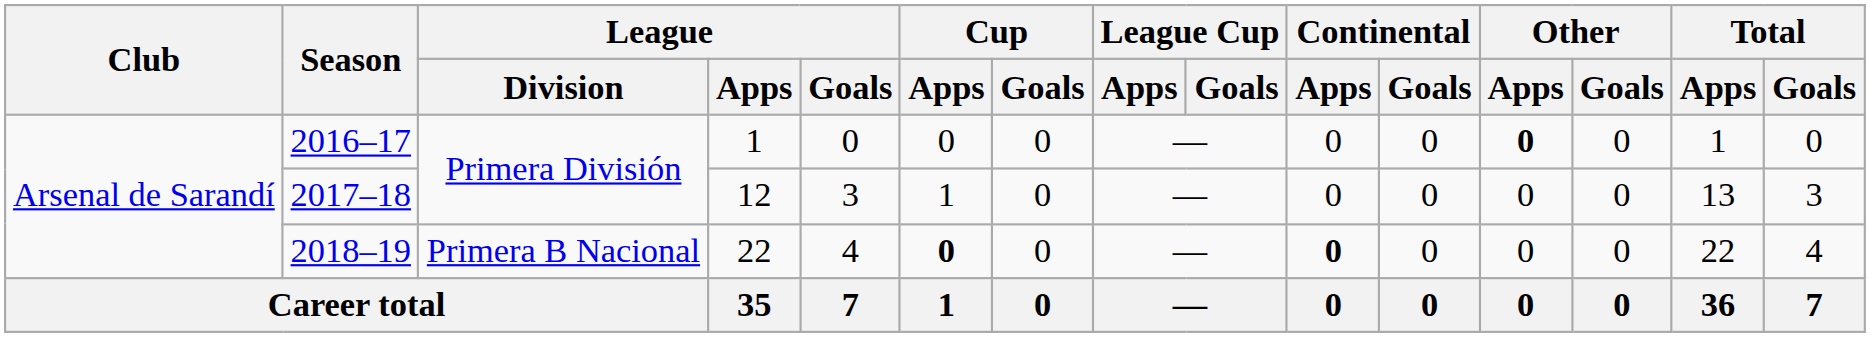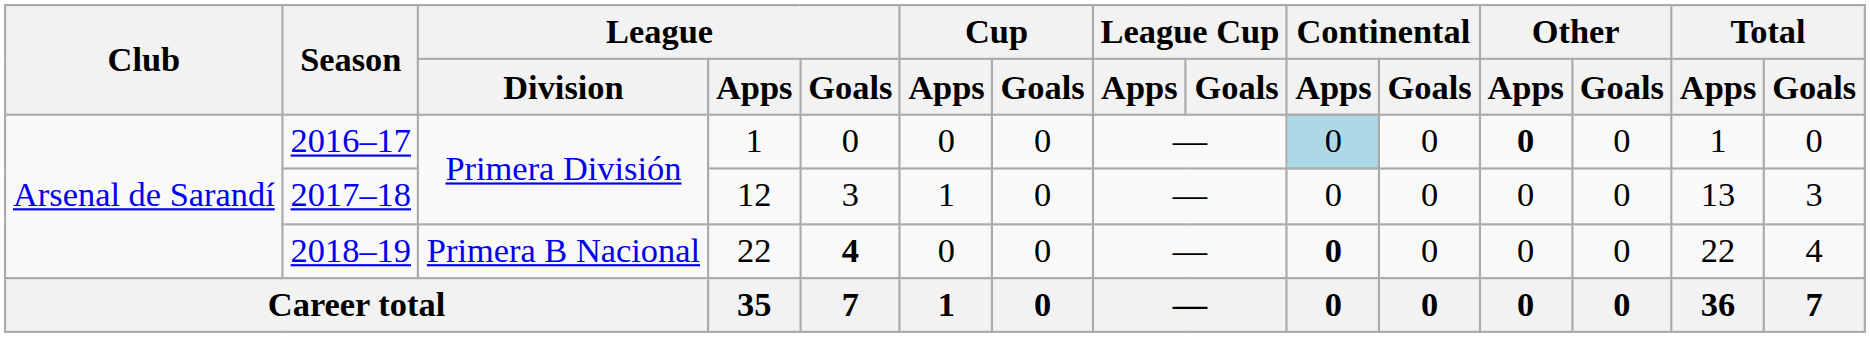(1333, 140) no background -> (1333, 140) lightblue background
(850, 250) normal -> (850, 250) bold
(946, 250) bold -> (946, 250) normal
